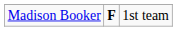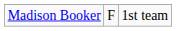(111, 15) bold -> (111, 15) normal
